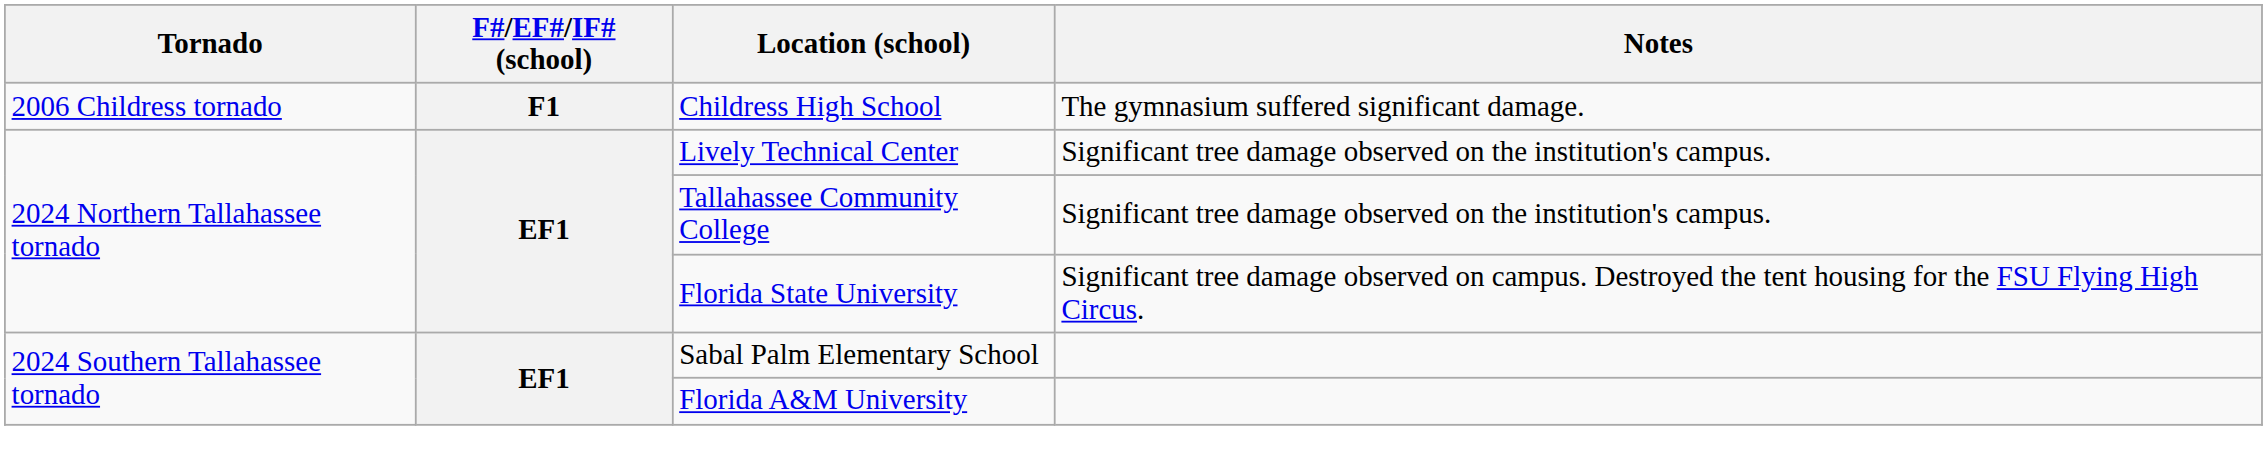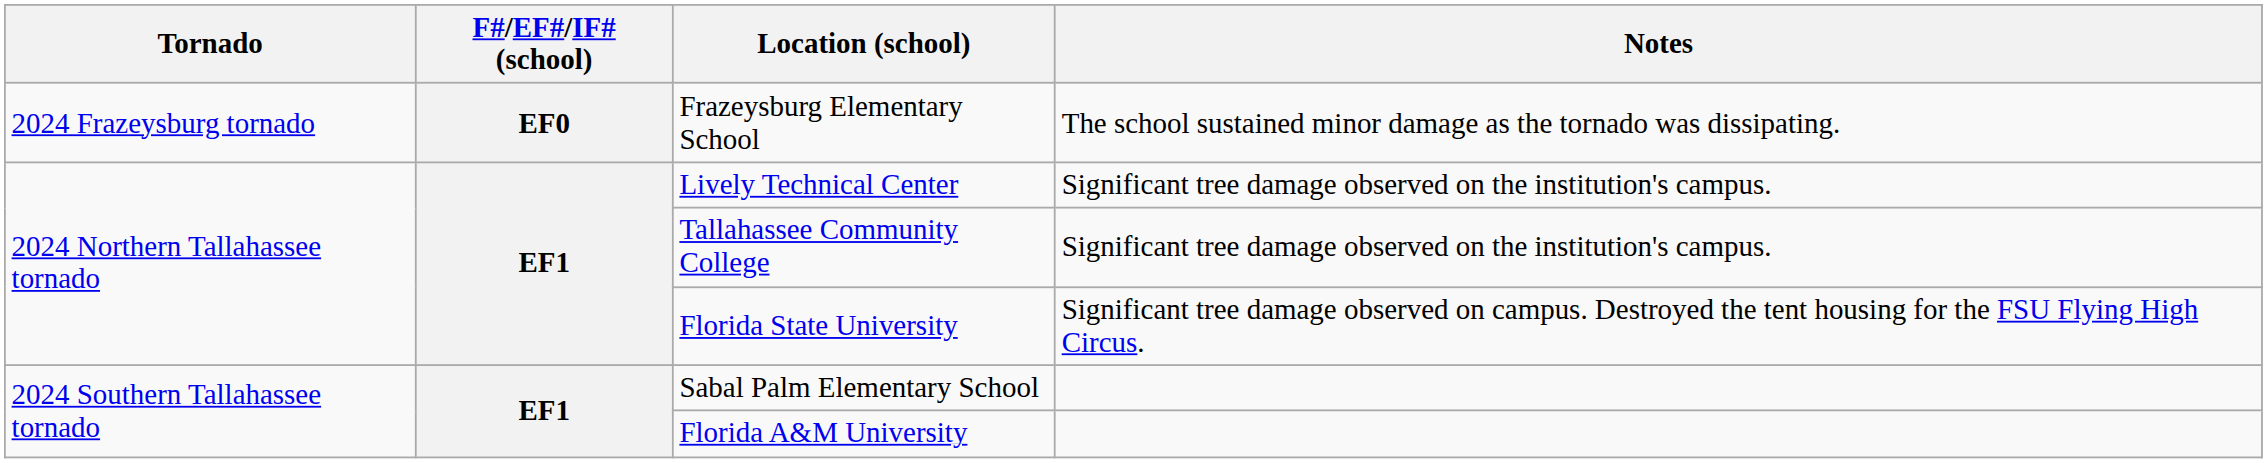- row: (810, 105)
+ row: (821, 122)
